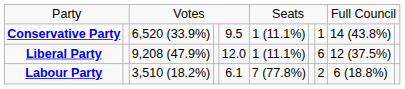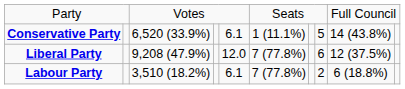(234, 34) 9.5 -> (234, 34) 6.1
(321, 34) 1 -> (321, 34) 5
(279, 53) 1 (11.1%) -> (279, 53) 7 (77.8%)
